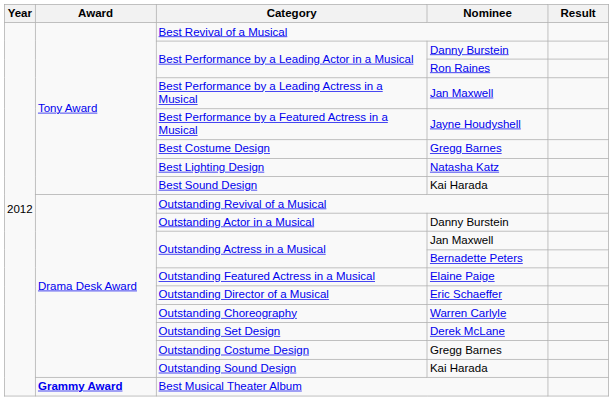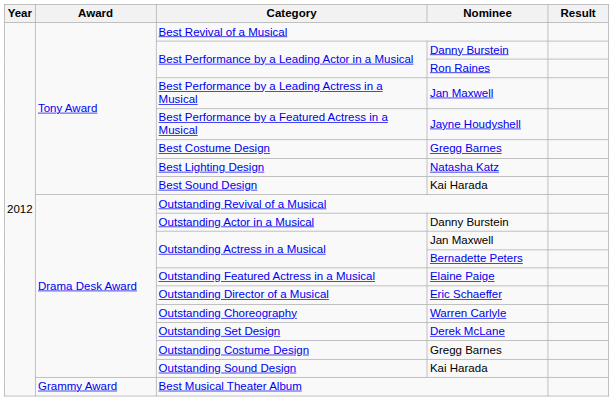(80, 386) bold -> (78, 386) normal
